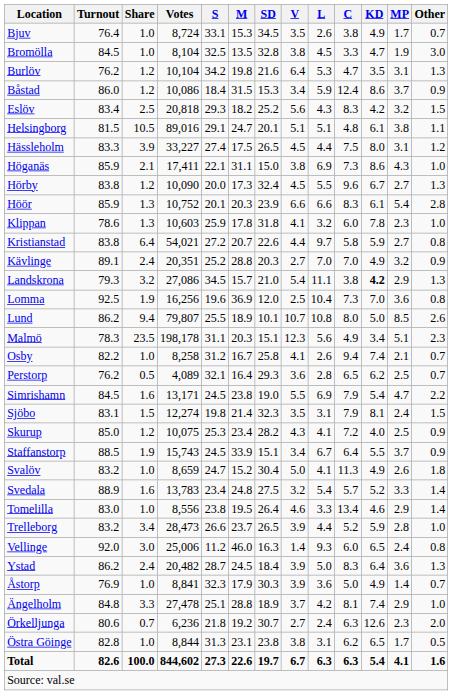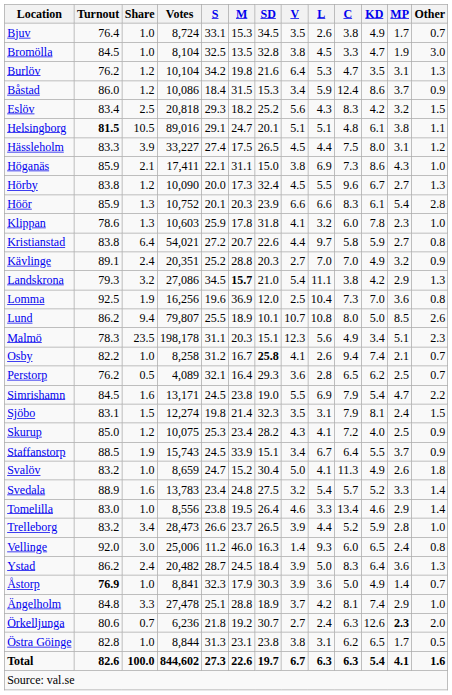(109, 128) normal -> (109, 128) bold
(242, 280) normal -> (242, 280) bold
(377, 280) bold -> (377, 280) normal
(268, 356) normal -> (268, 356) bold
(109, 584) normal -> (109, 584) bold
(402, 623) normal -> (402, 623) bold
